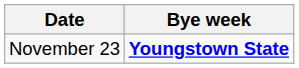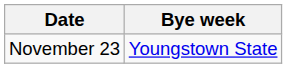(209, 49) bold -> (203, 49) normal
